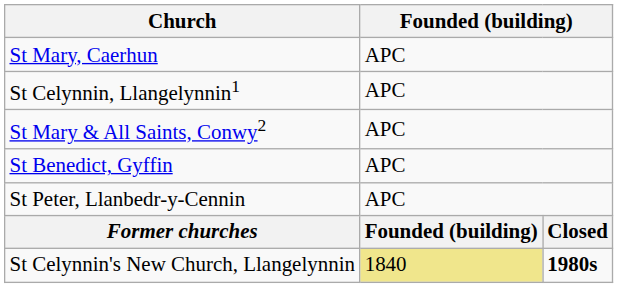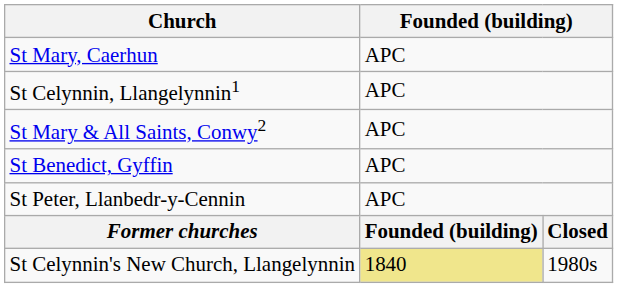(572, 265) bold -> (572, 265) normal
